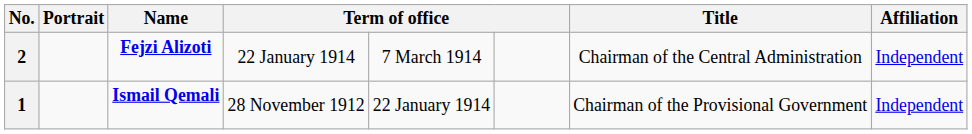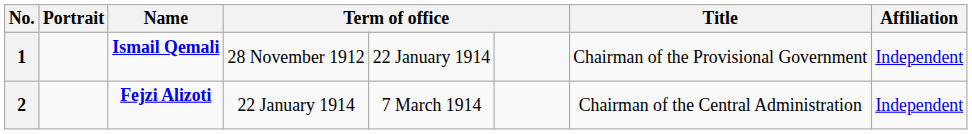rows swapped: (22, 104) <-> (22, 56)
